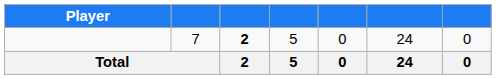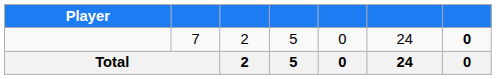(244, 39) bold -> (244, 39) normal
(467, 39) normal -> (467, 39) bold
